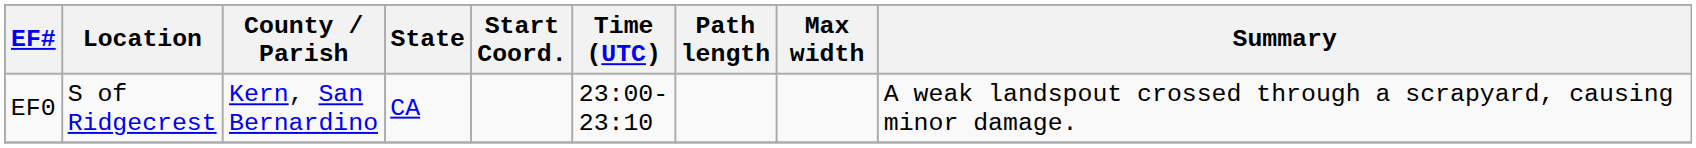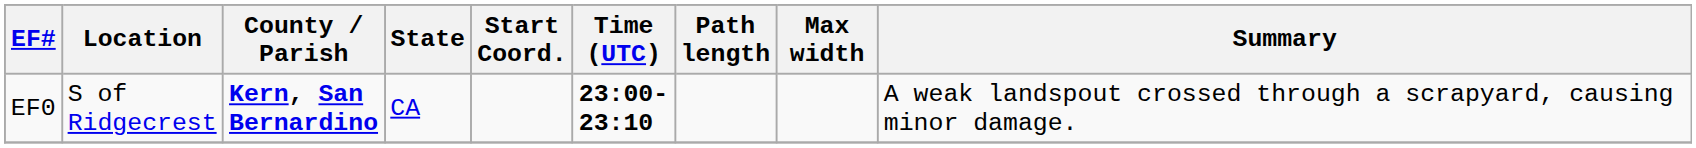(304, 109) normal -> (304, 109) bold
(623, 109) normal -> (623, 109) bold
